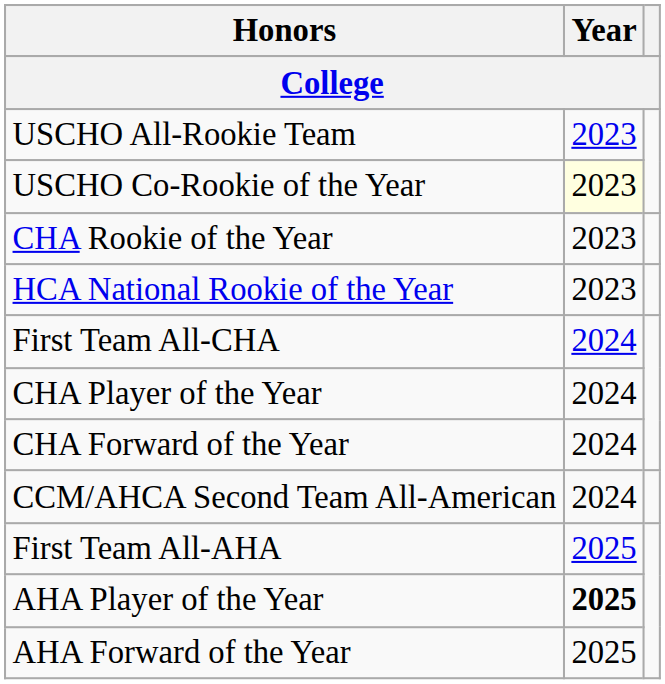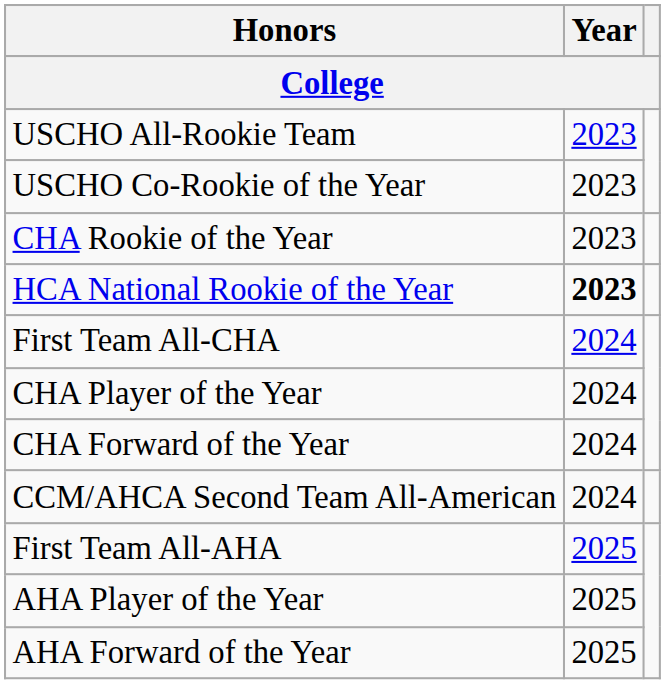(604, 185) lightyellow background -> (604, 185) no background
(604, 289) normal -> (604, 289) bold
(604, 599) bold -> (604, 599) normal
